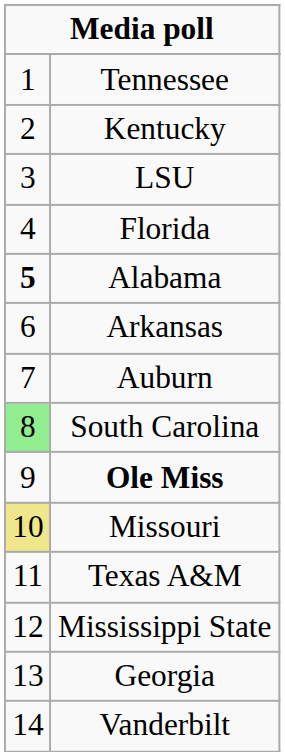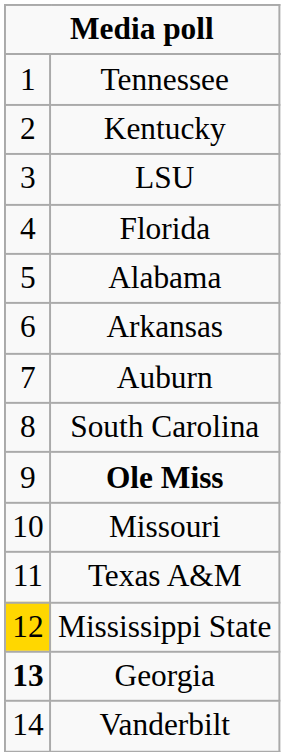(28, 278) bold -> (28, 278) normal
(28, 427) lightgreen background -> (28, 427) no background
(28, 526) khaki background -> (28, 526) no background
(28, 626) no background -> (28, 626) gold background
(28, 675) normal -> (28, 675) bold
